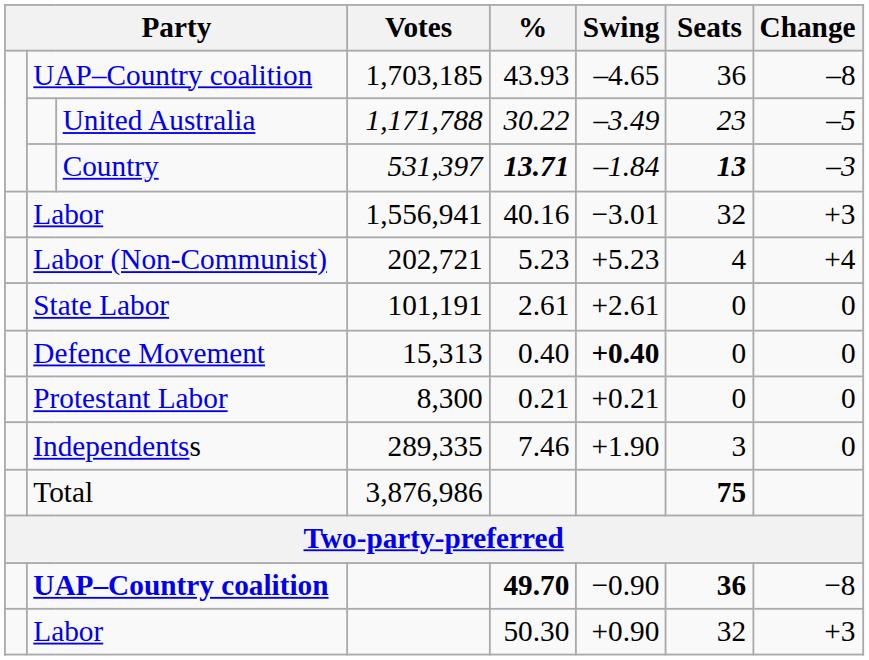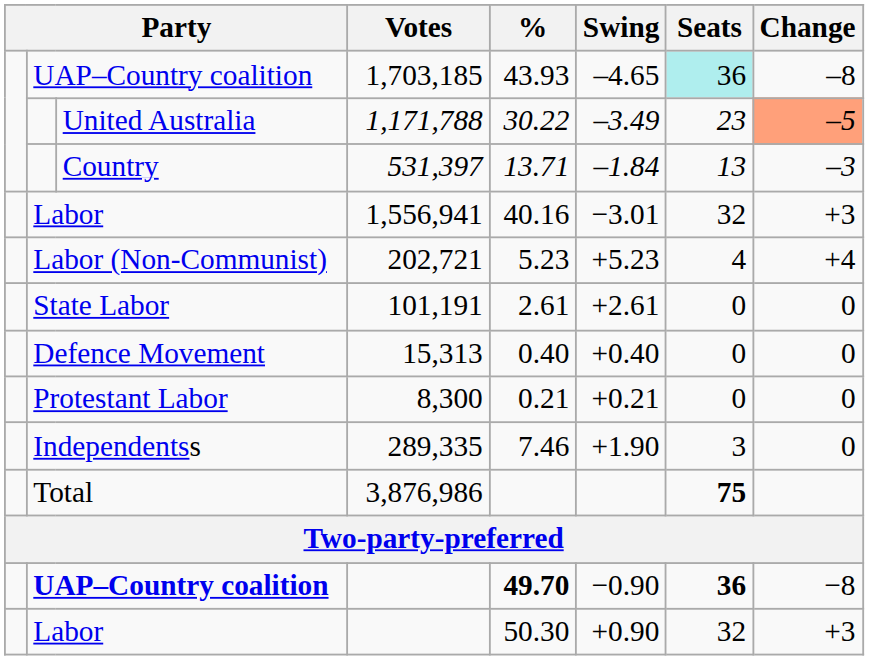(731, 74) no background -> (731, 74) paleturquoise background
(841, 120) no background -> (841, 120) lightsalmon background
(536, 167) bold -> (536, 167) normal
(731, 167) bold -> (731, 167) normal
(625, 352) bold -> (625, 352) normal
